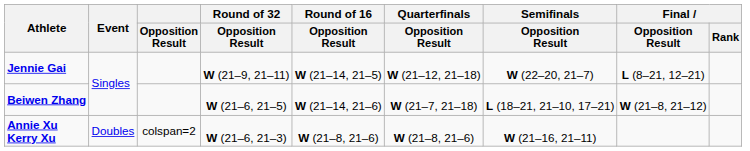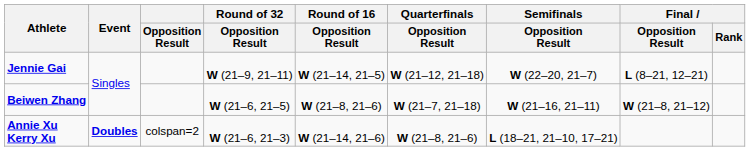(338, 106) W (21–14, 21–6) -> (342, 106) W (21–8, 21–6)
(550, 106) L (18–21, 21–10, 17–21) -> (553, 106) W (21–16, 21–11)
(113, 131) normal -> (115, 131) bold
(338, 138) W (21–8, 21–6) -> (342, 138) W (21–14, 21–6)
(550, 138) W (21–16, 21–11) -> (553, 138) L (18–21, 21–10, 17–21)
